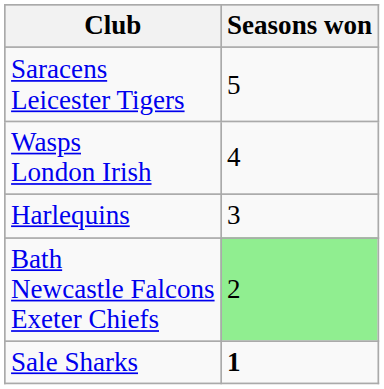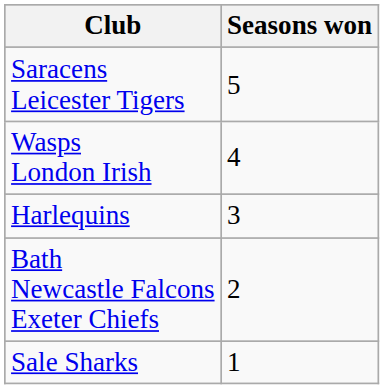(234, 288) lightgreen background -> (234, 288) no background
(234, 362) bold -> (234, 362) normal
